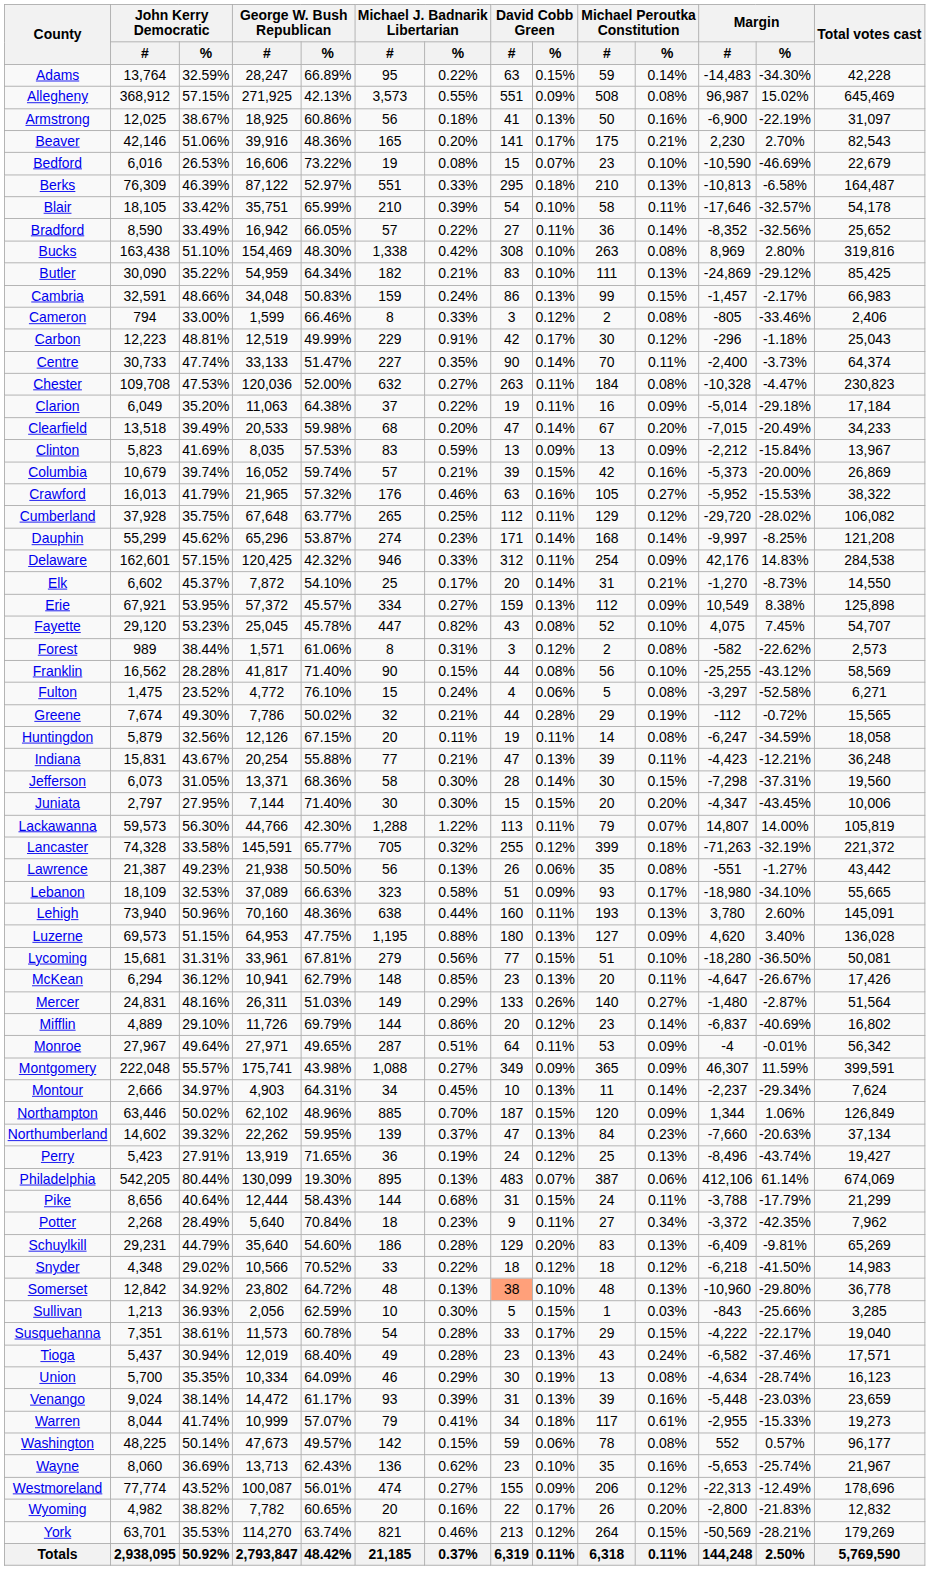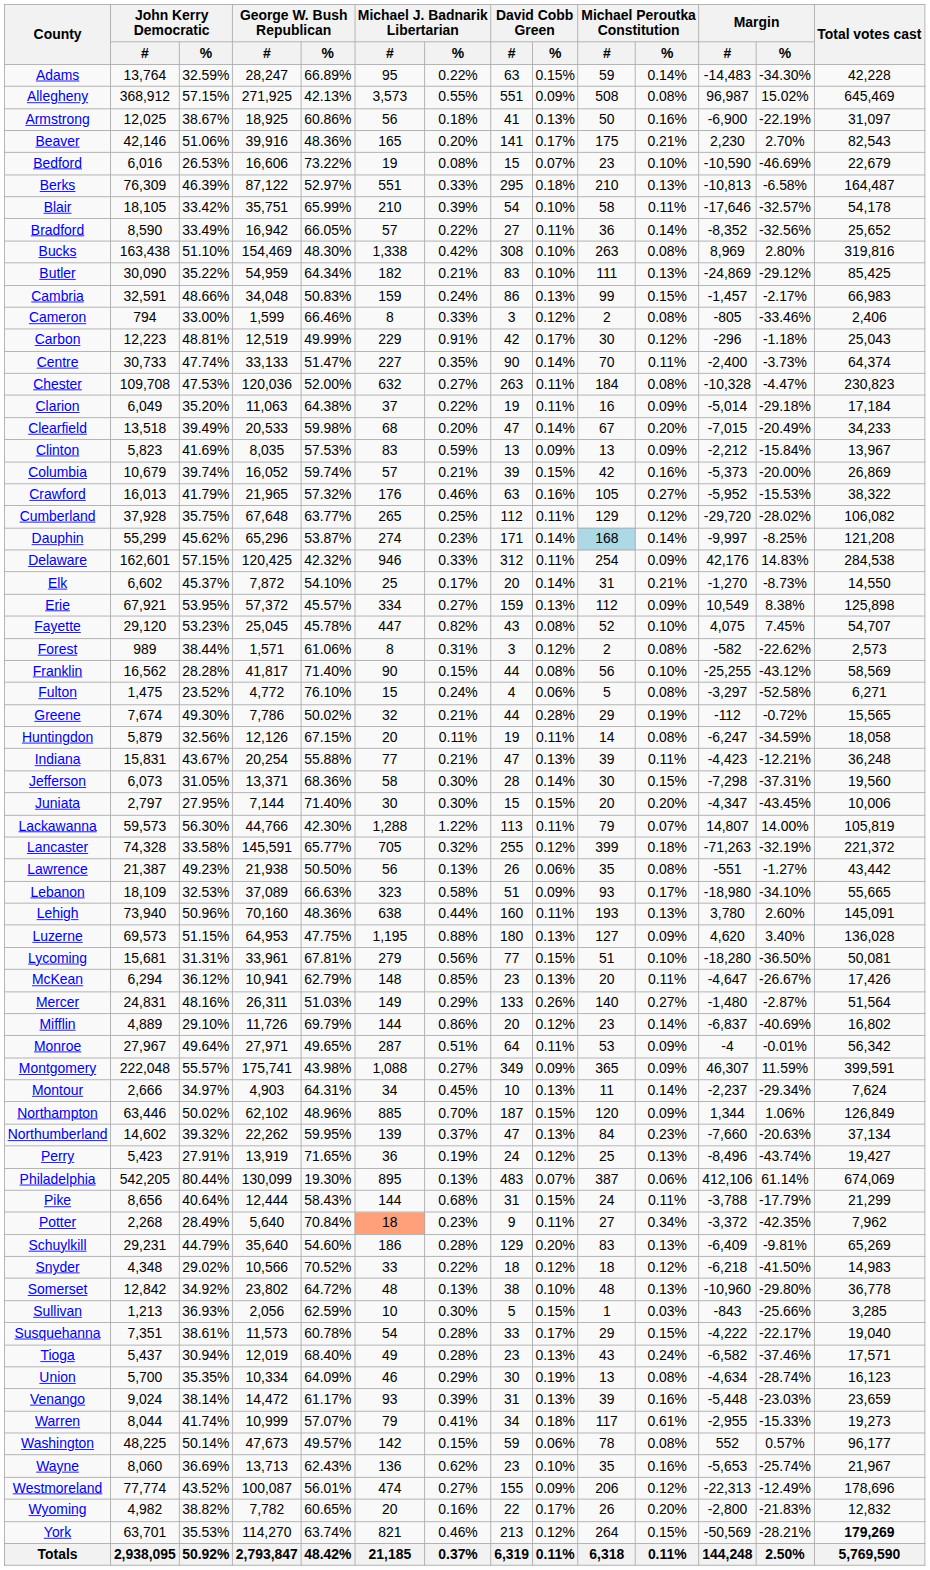(607, 538) no background -> (607, 538) lightblue background
(390, 1223) no background -> (390, 1223) lightsalmon background
(512, 1289) lightsalmon background -> (512, 1289) no background
(869, 1532) normal -> (869, 1532) bold
